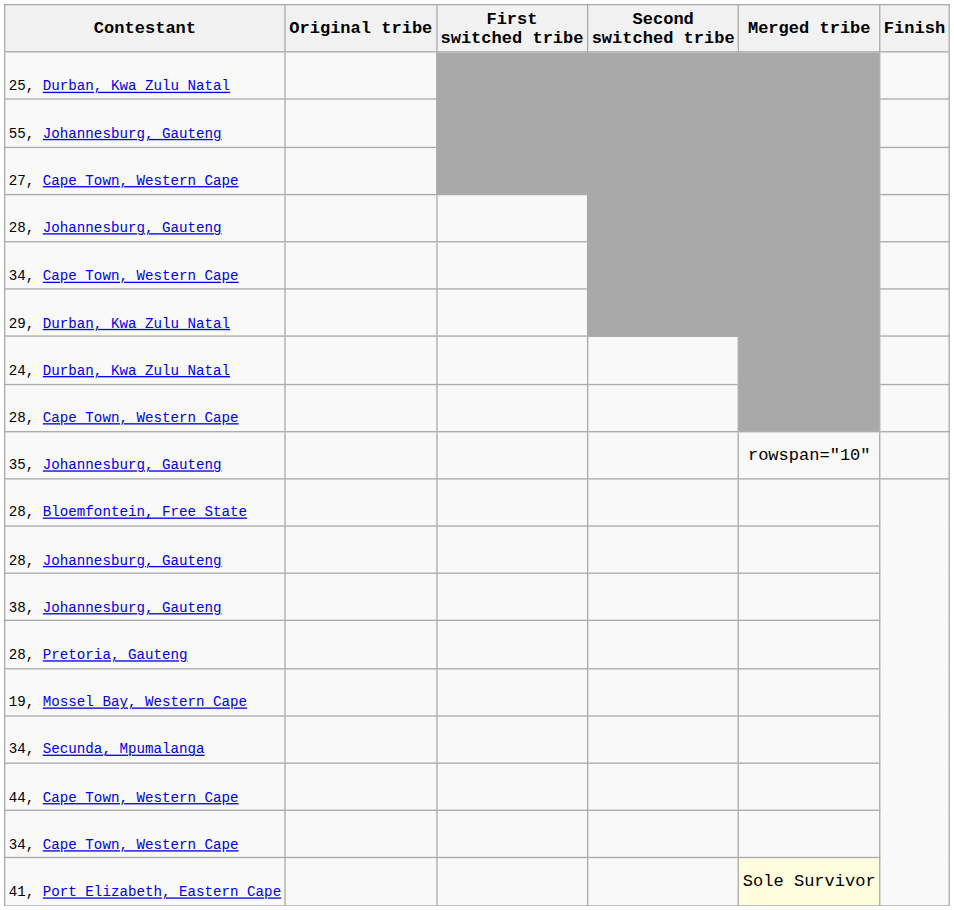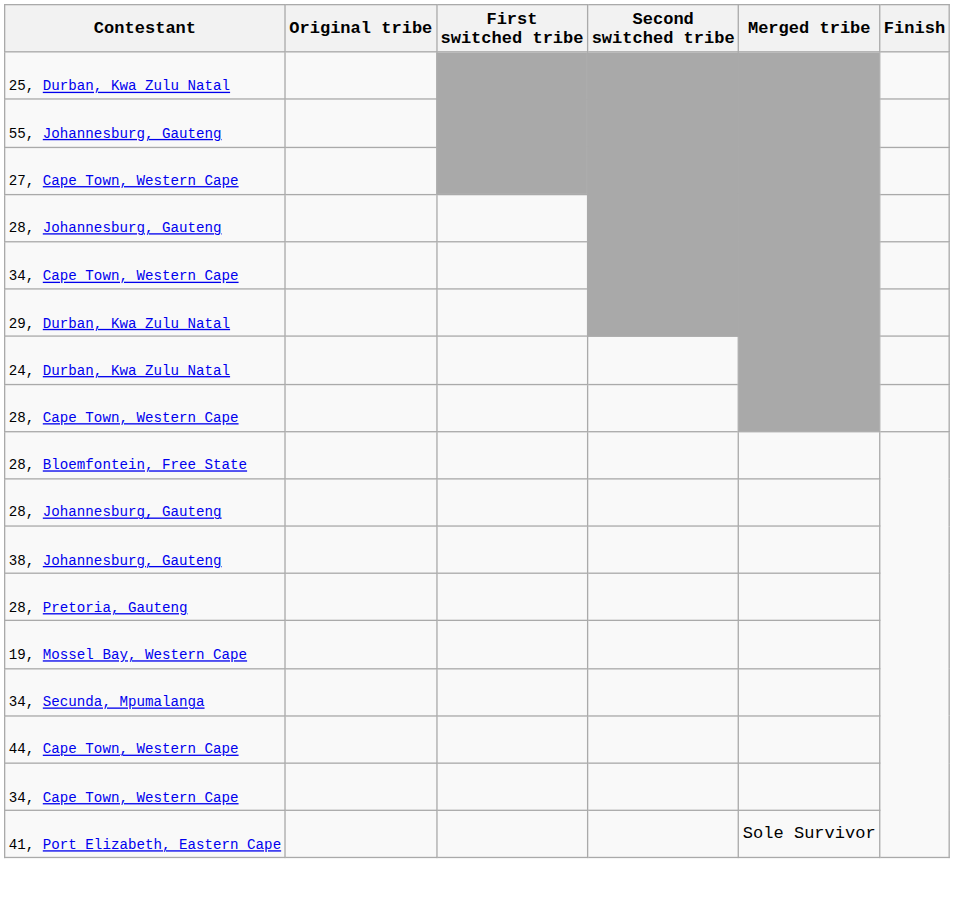- row: (115, 465)
(809, 882) lightyellow background -> (809, 834) no background
